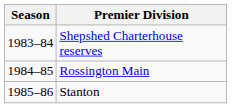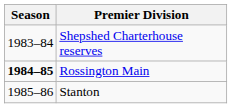(30, 71) normal -> (30, 71) bold
